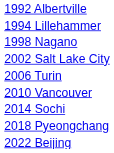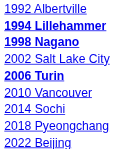(53, 25) normal -> (55, 25) bold
(41, 42) normal -> (42, 42) bold
(33, 76) normal -> (34, 76) bold
